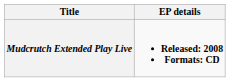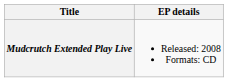(180, 54) bold -> (179, 54) normal
